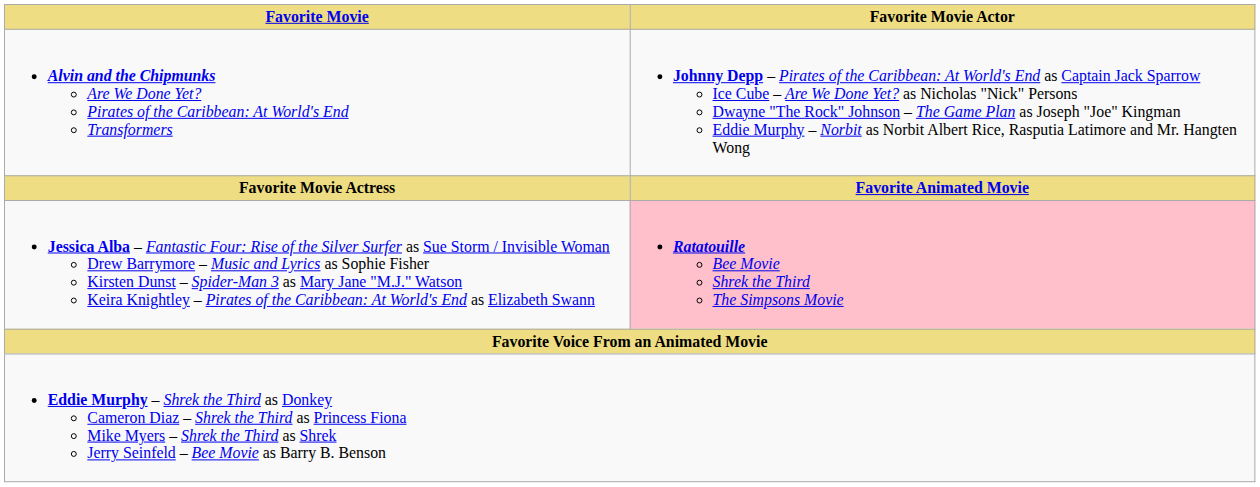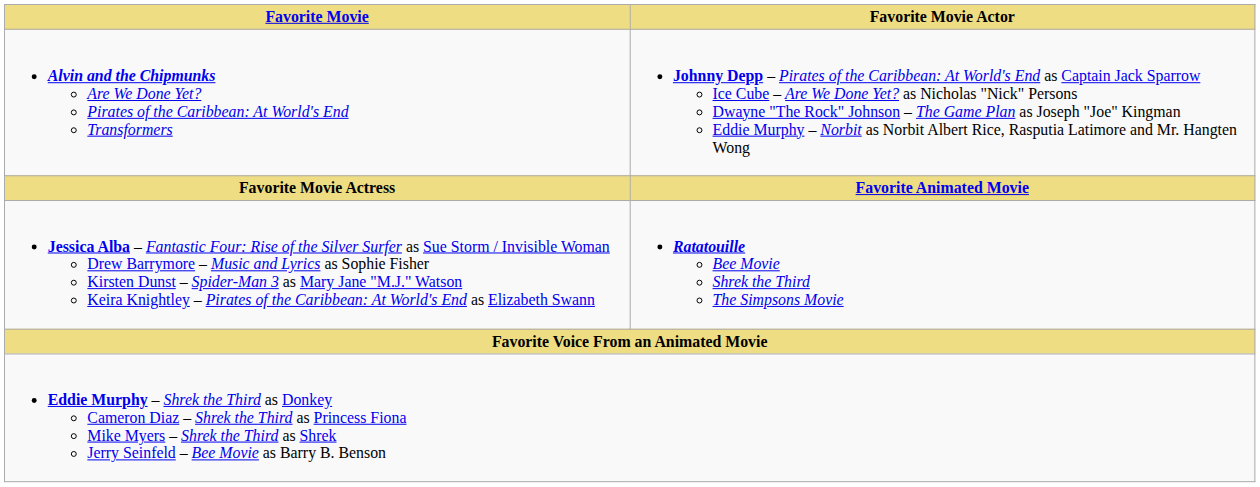(942, 274) pink background -> (942, 274) no background
